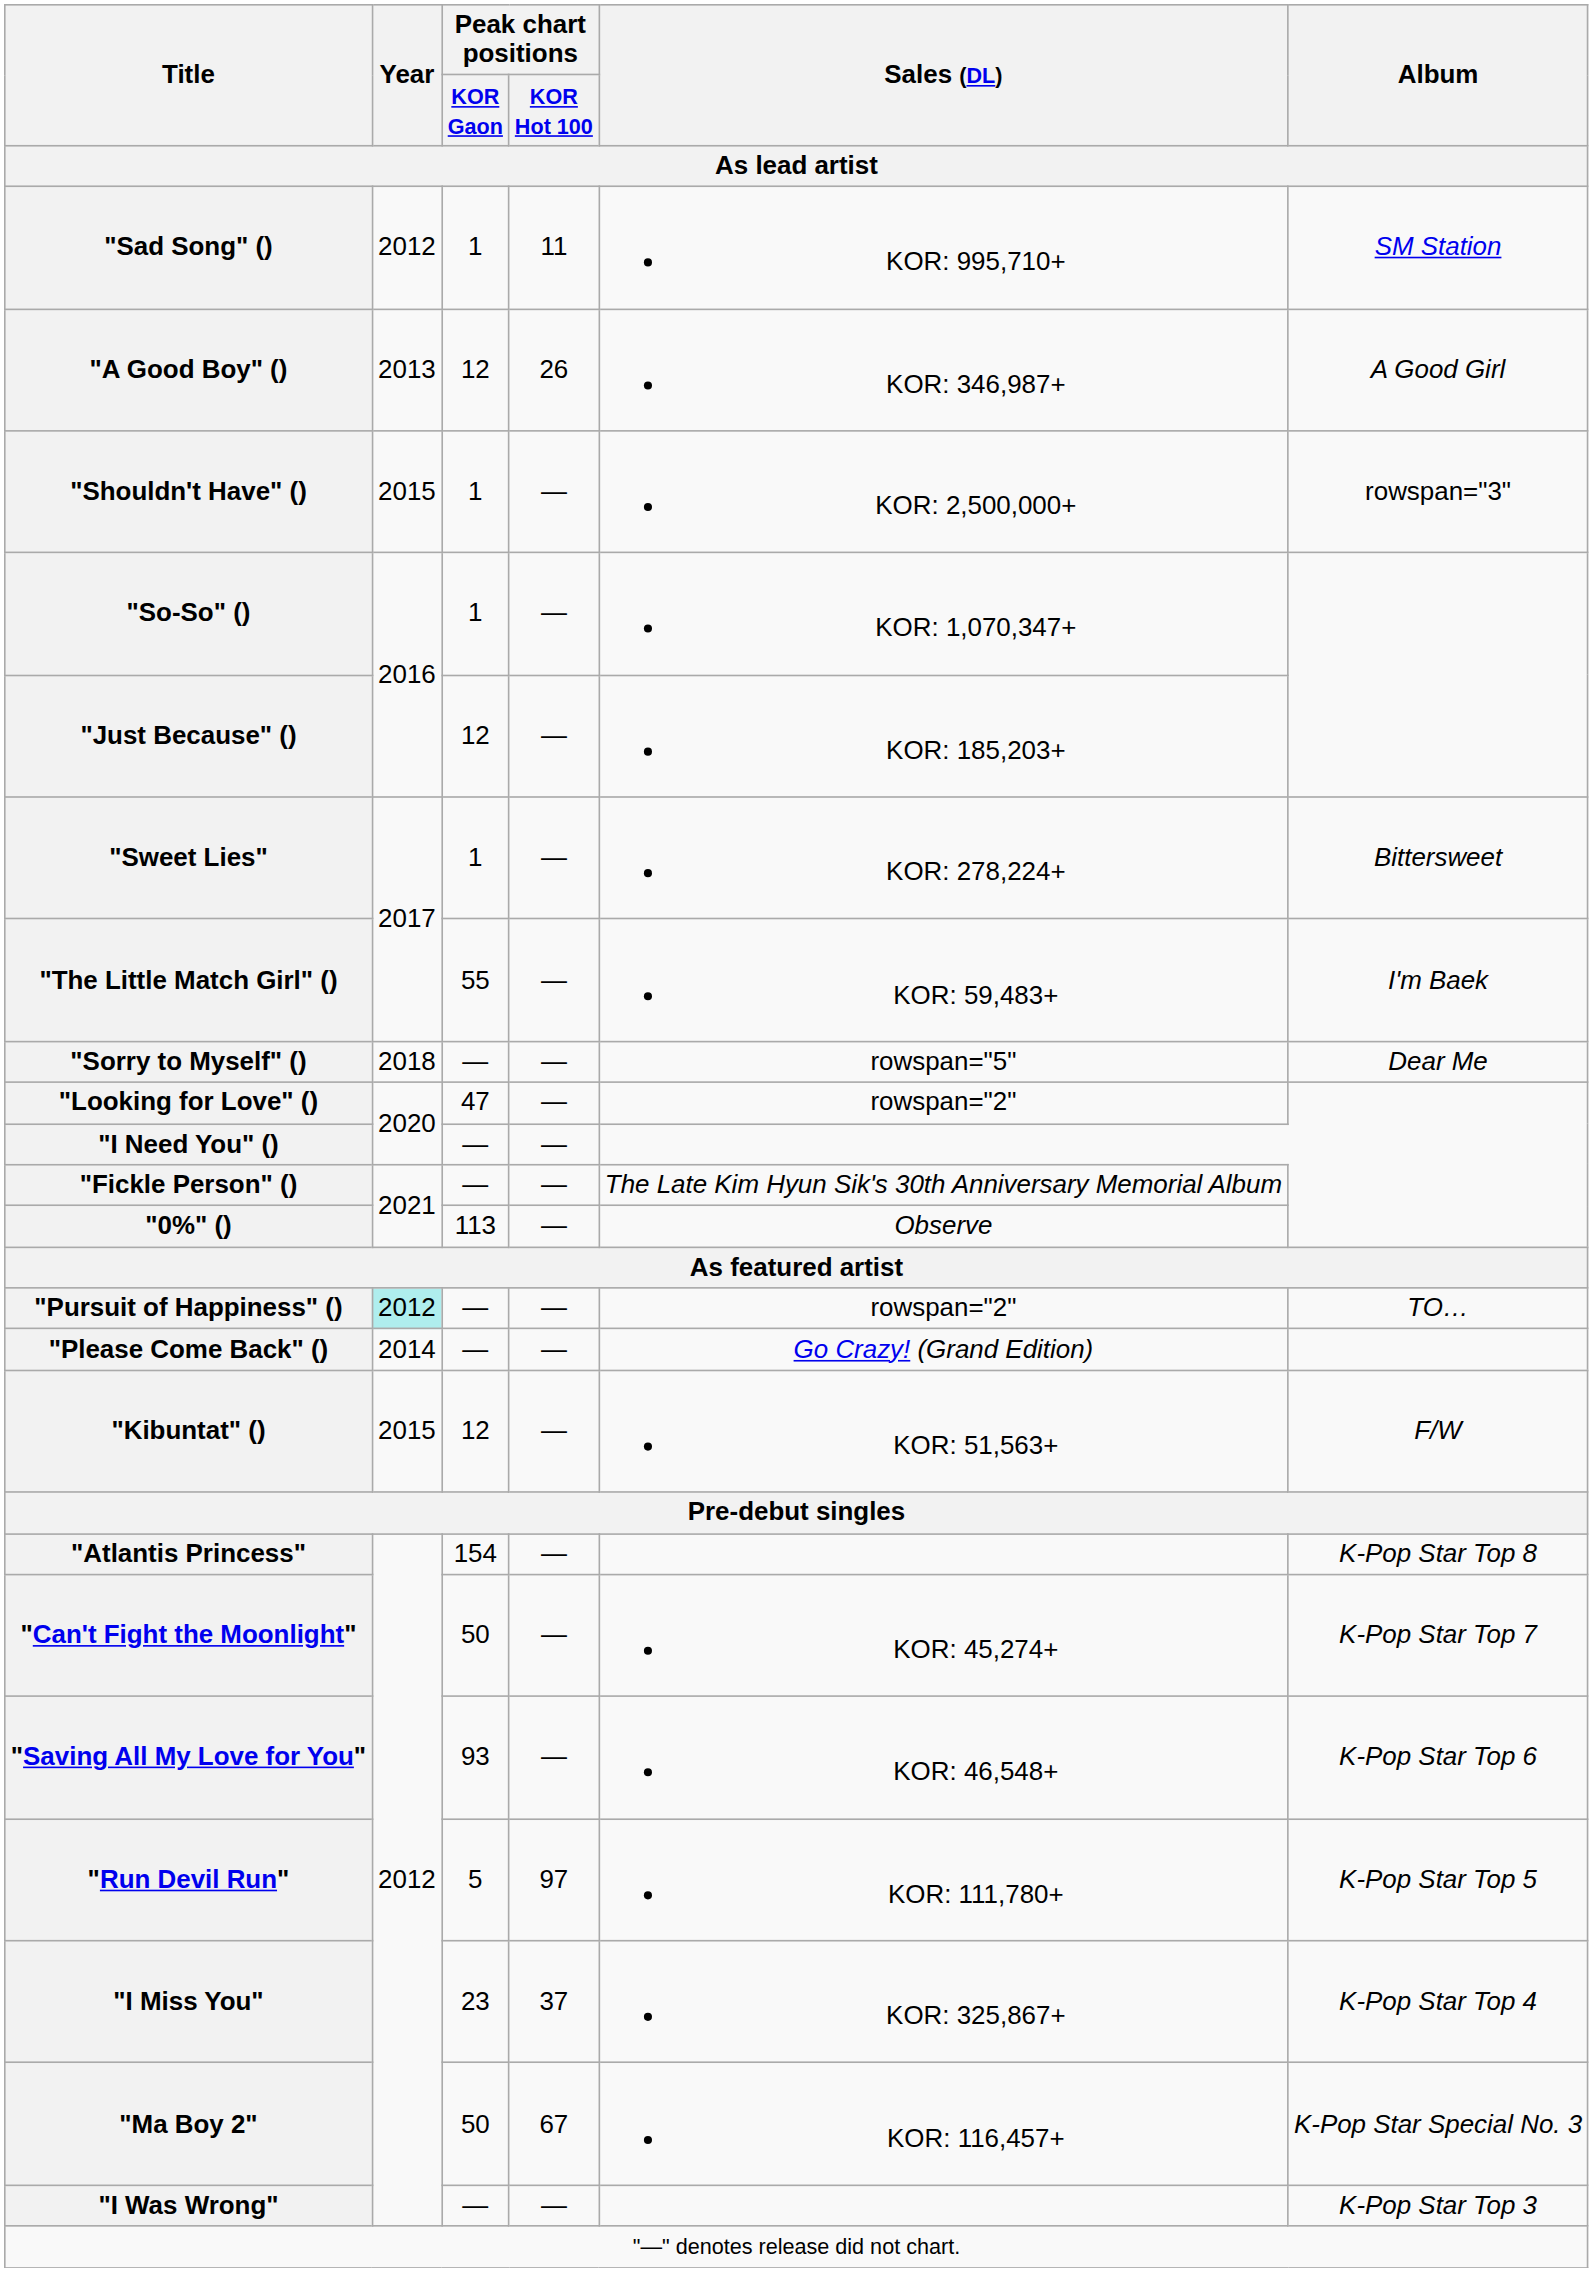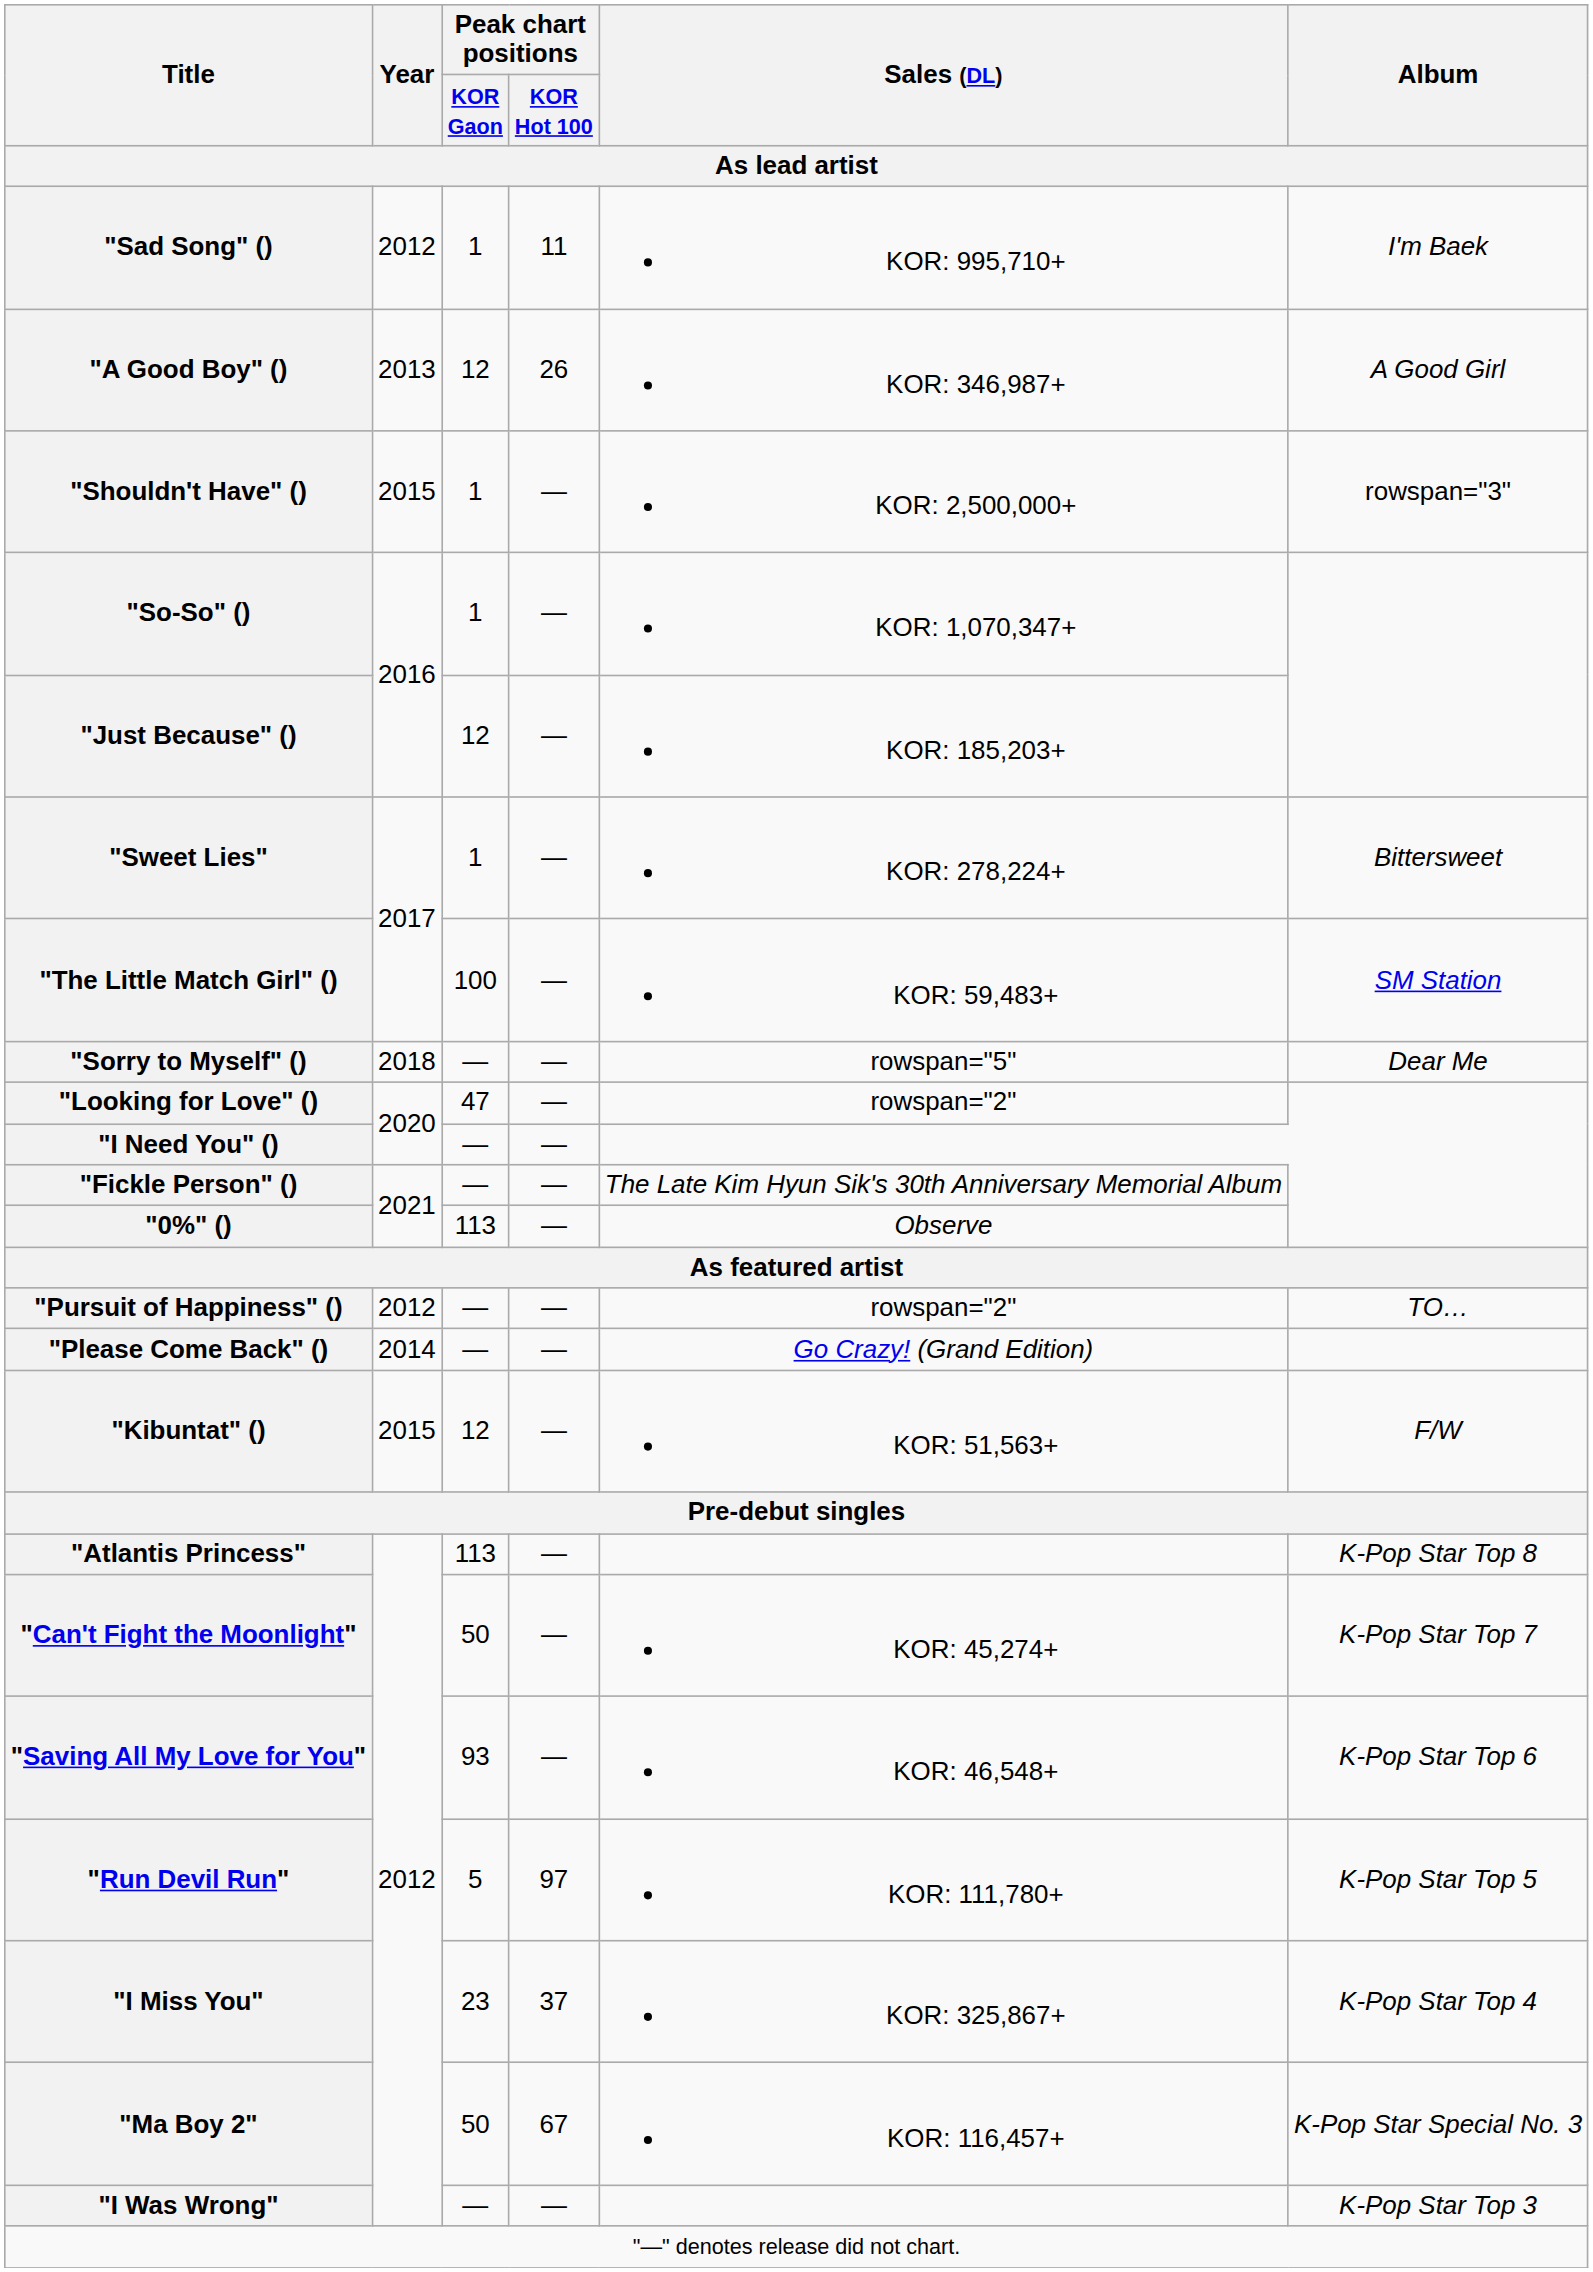(1438, 247) SM Station -> (1438, 247) I'm Baek
(475, 979) 55 -> (475, 979) 100
(1438, 979) I'm Baek -> (1438, 979) SM Station
(407, 1308) paleturquoise background -> (407, 1308) no background
(475, 1553) 154 -> (475, 1553) 113
